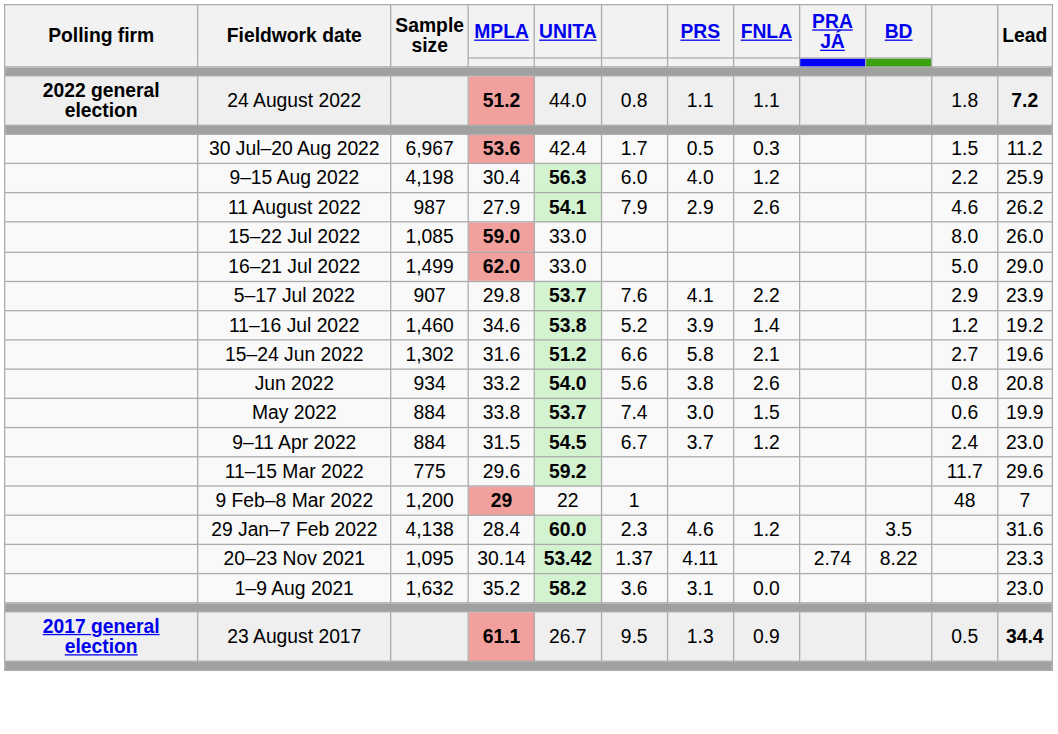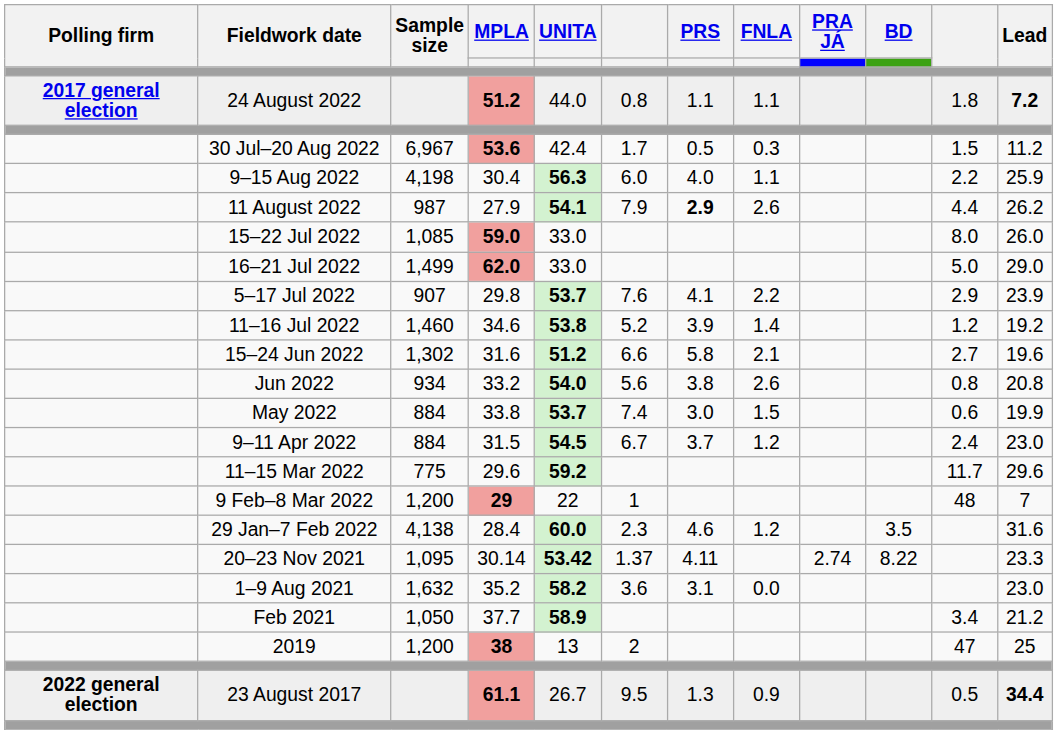(101, 100) 2022 general election -> (101, 100) 2017 general election
(766, 178) 1.2 -> (766, 178) 1.1
(700, 207) normal -> (700, 207) bold
(965, 207) 4.6 -> (965, 207) 4.4
+ row: (294, 617)
+ row: (294, 647)
(101, 636) 2017 general election -> (101, 695) 2022 general election
